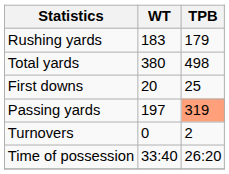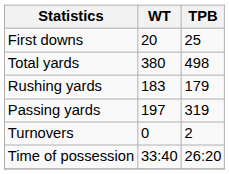rows swapped: (45, 86) <-> (55, 40)
(197, 110) lightsalmon background -> (197, 110) no background
